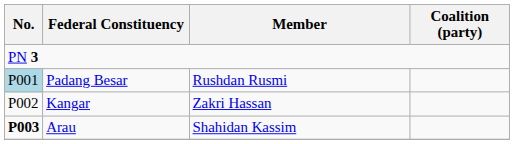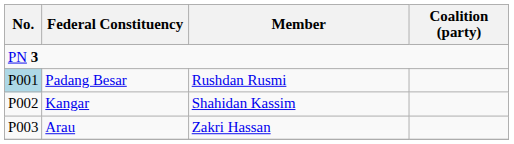(232, 103) Zakri Hassan -> (244, 103) Shahidan Kassim
(24, 127) bold -> (23, 127) normal
(244, 127) Shahidan Kassim -> (231, 127) Zakri Hassan
